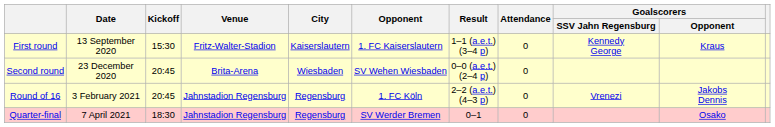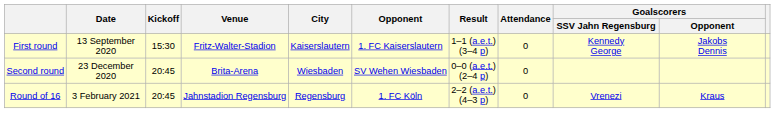(712, 45) Kraus -> (712, 45) Jakobs Dennis
(712, 95) Jakobs Dennis -> (712, 95) Kraus
- row: (35, 115)
